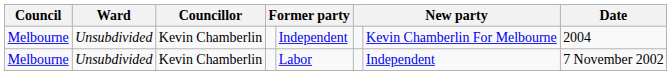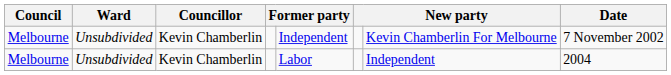(577, 37) 2004 -> (613, 37) 7 November 2002
(613, 59) 7 November 2002 -> (577, 59) 2004
